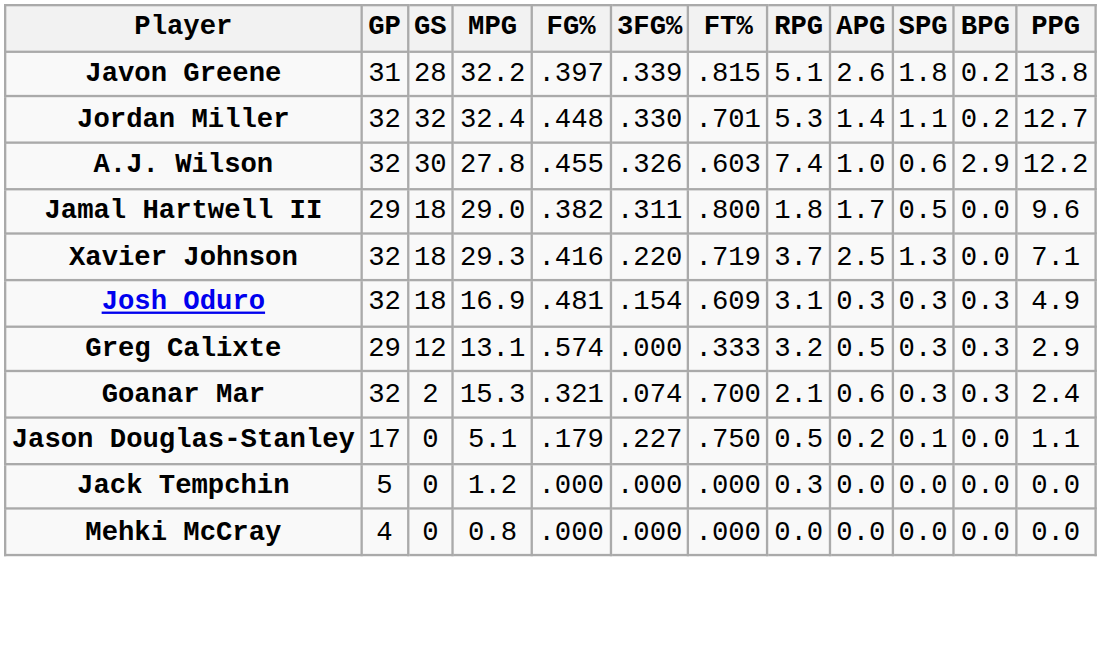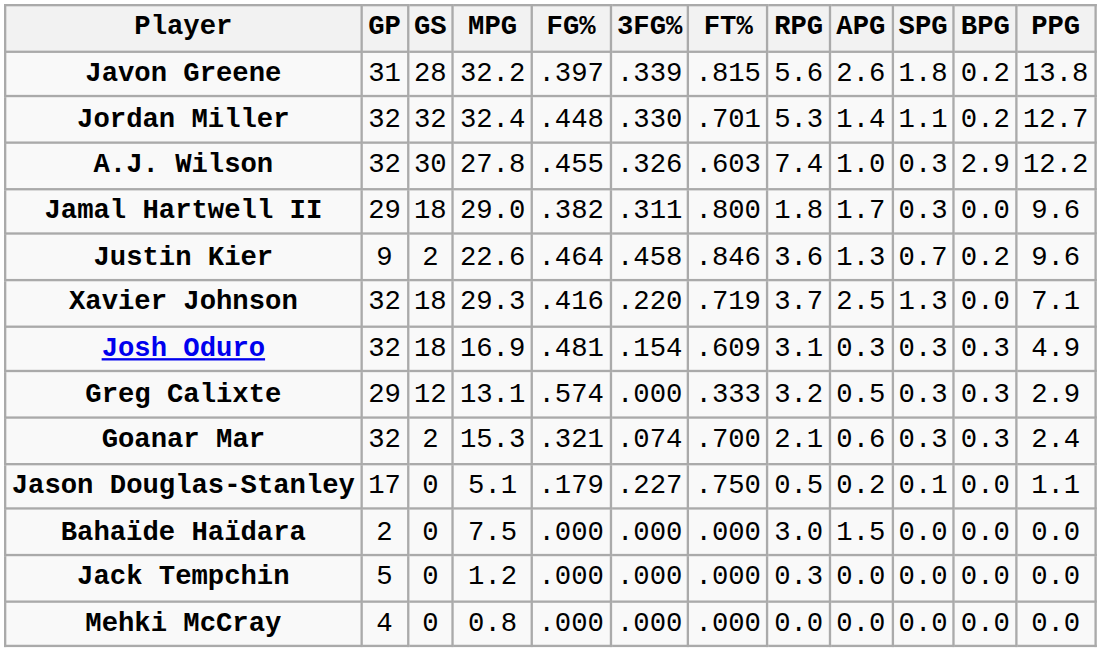(799, 74) 5.1 -> (799, 74) 5.6
(923, 165) 0.6 -> (923, 165) 0.3
(923, 211) 0.5 -> (923, 211) 0.3
+ row: (183, 257)
+ row: (183, 532)
